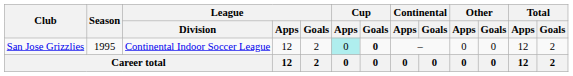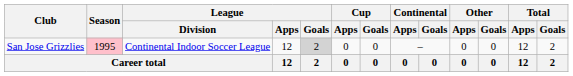(105, 46) no background -> (105, 46) pink background
(316, 46) no background -> (316, 46) lightgrey background
(346, 46) paleturquoise background -> (346, 46) no background
(375, 46) bold -> (375, 46) normal
